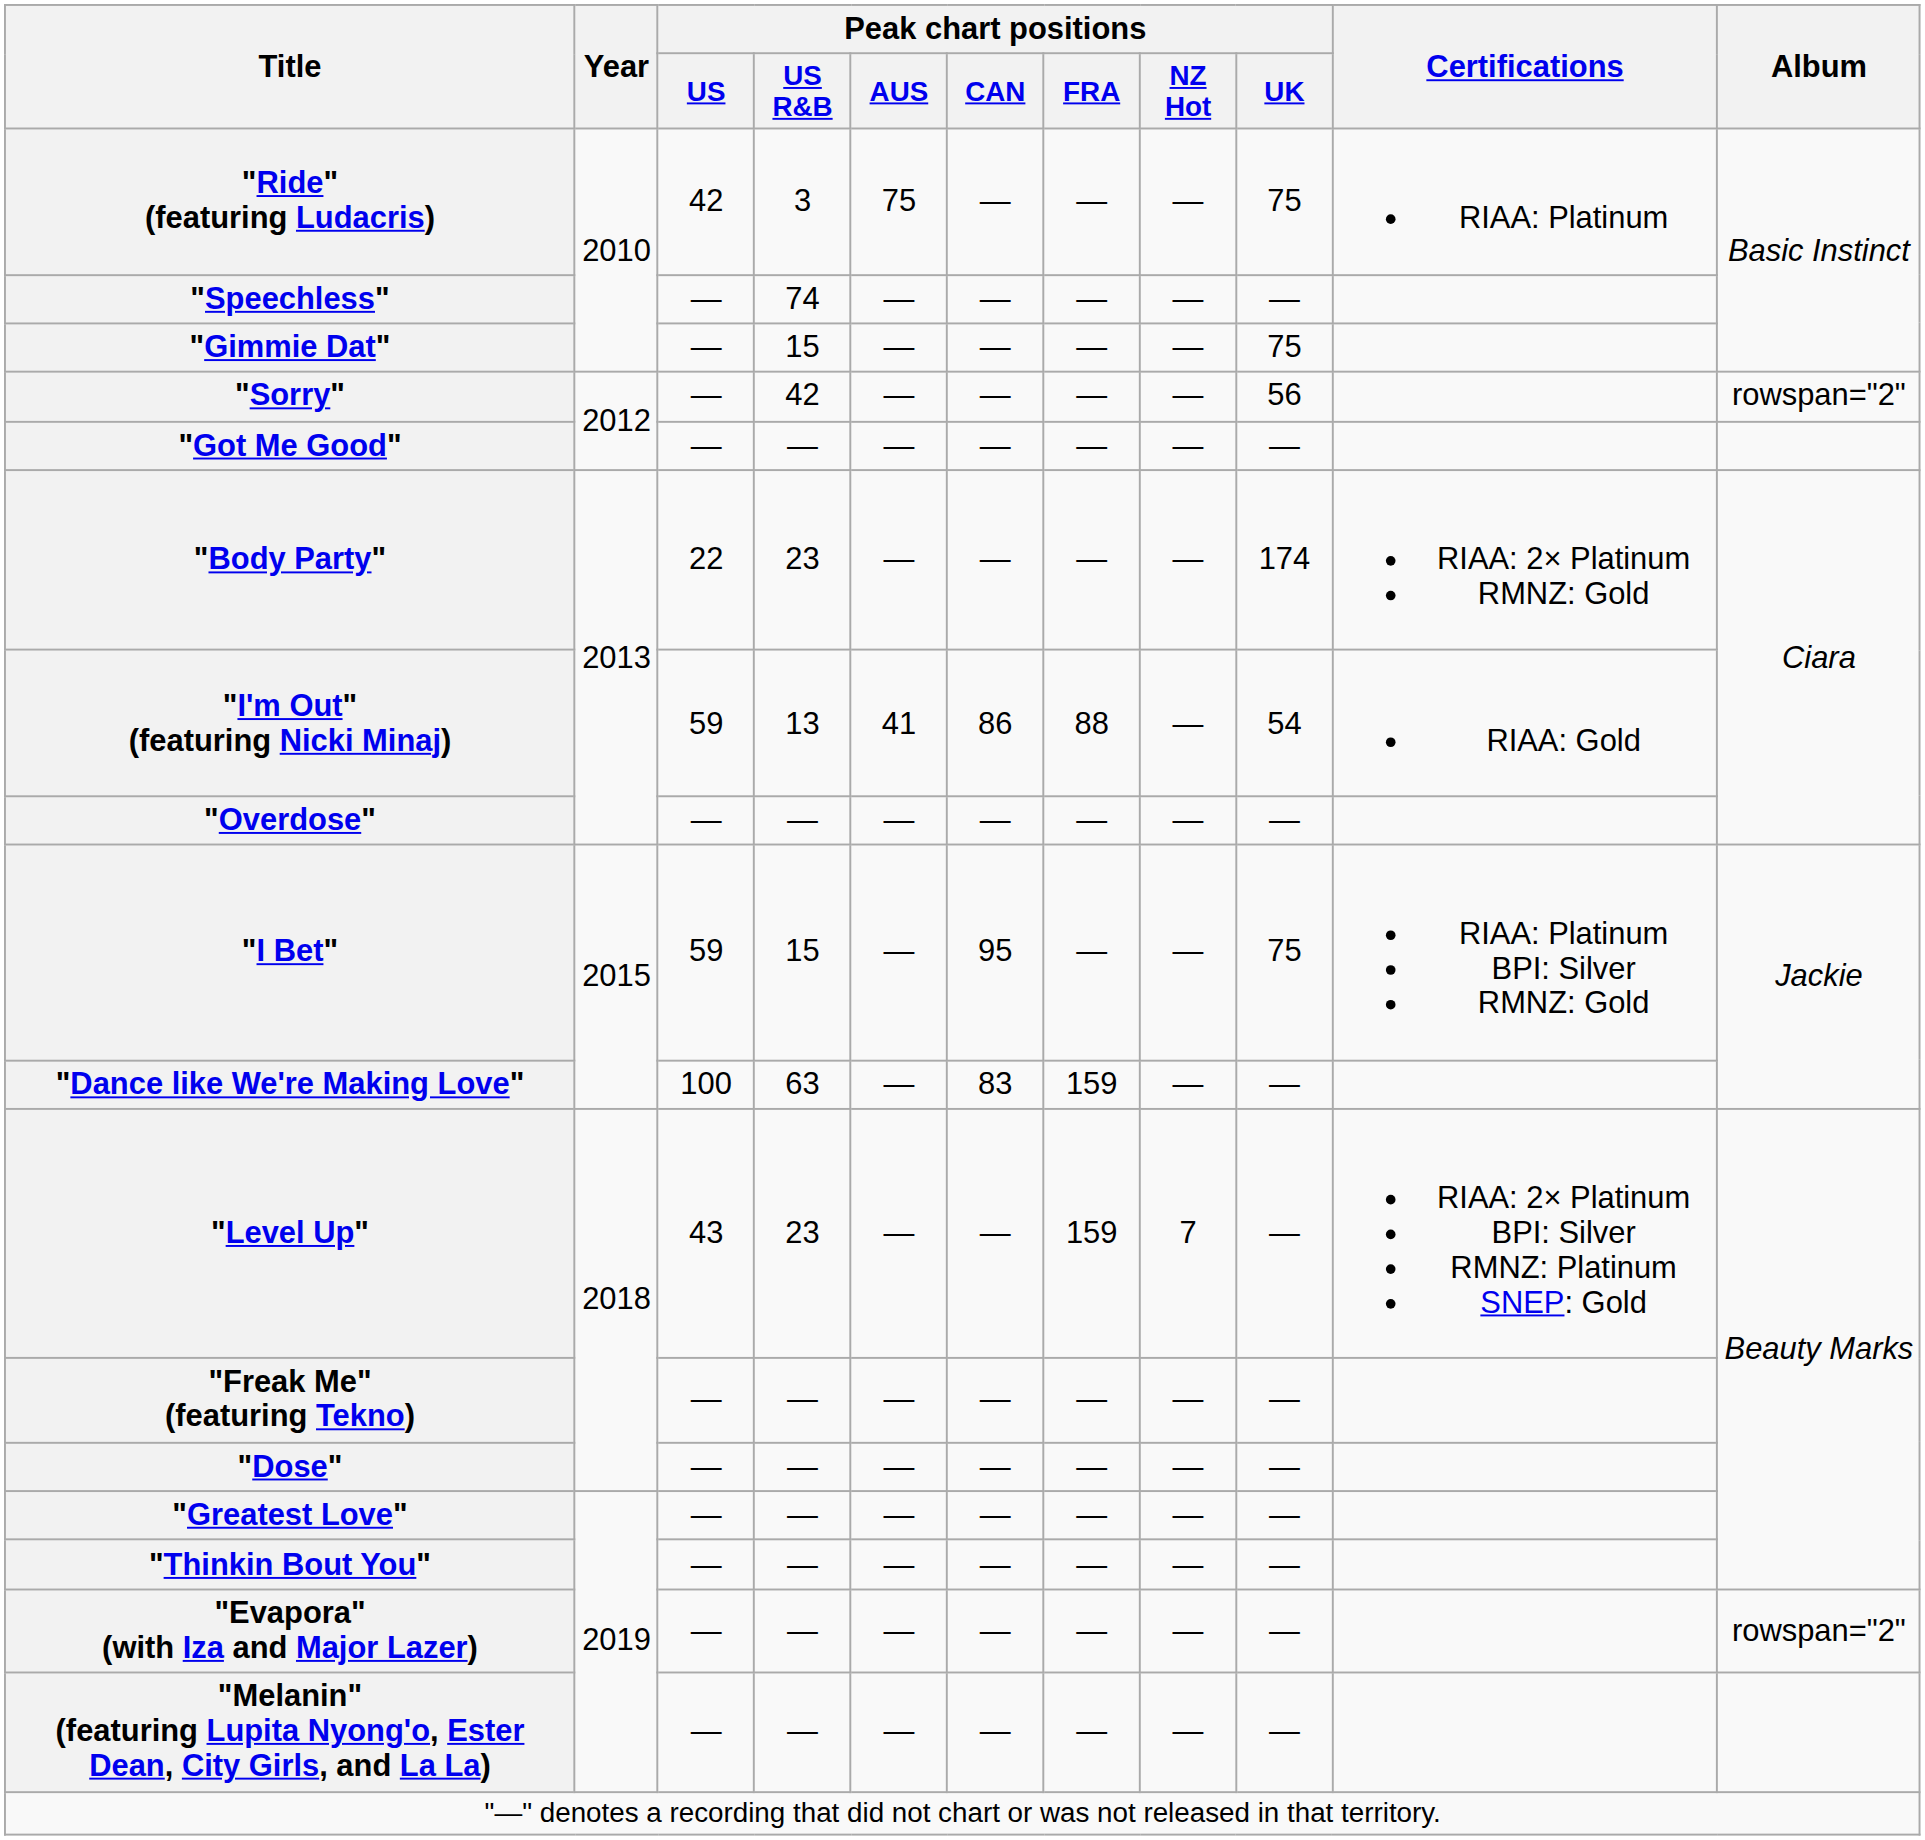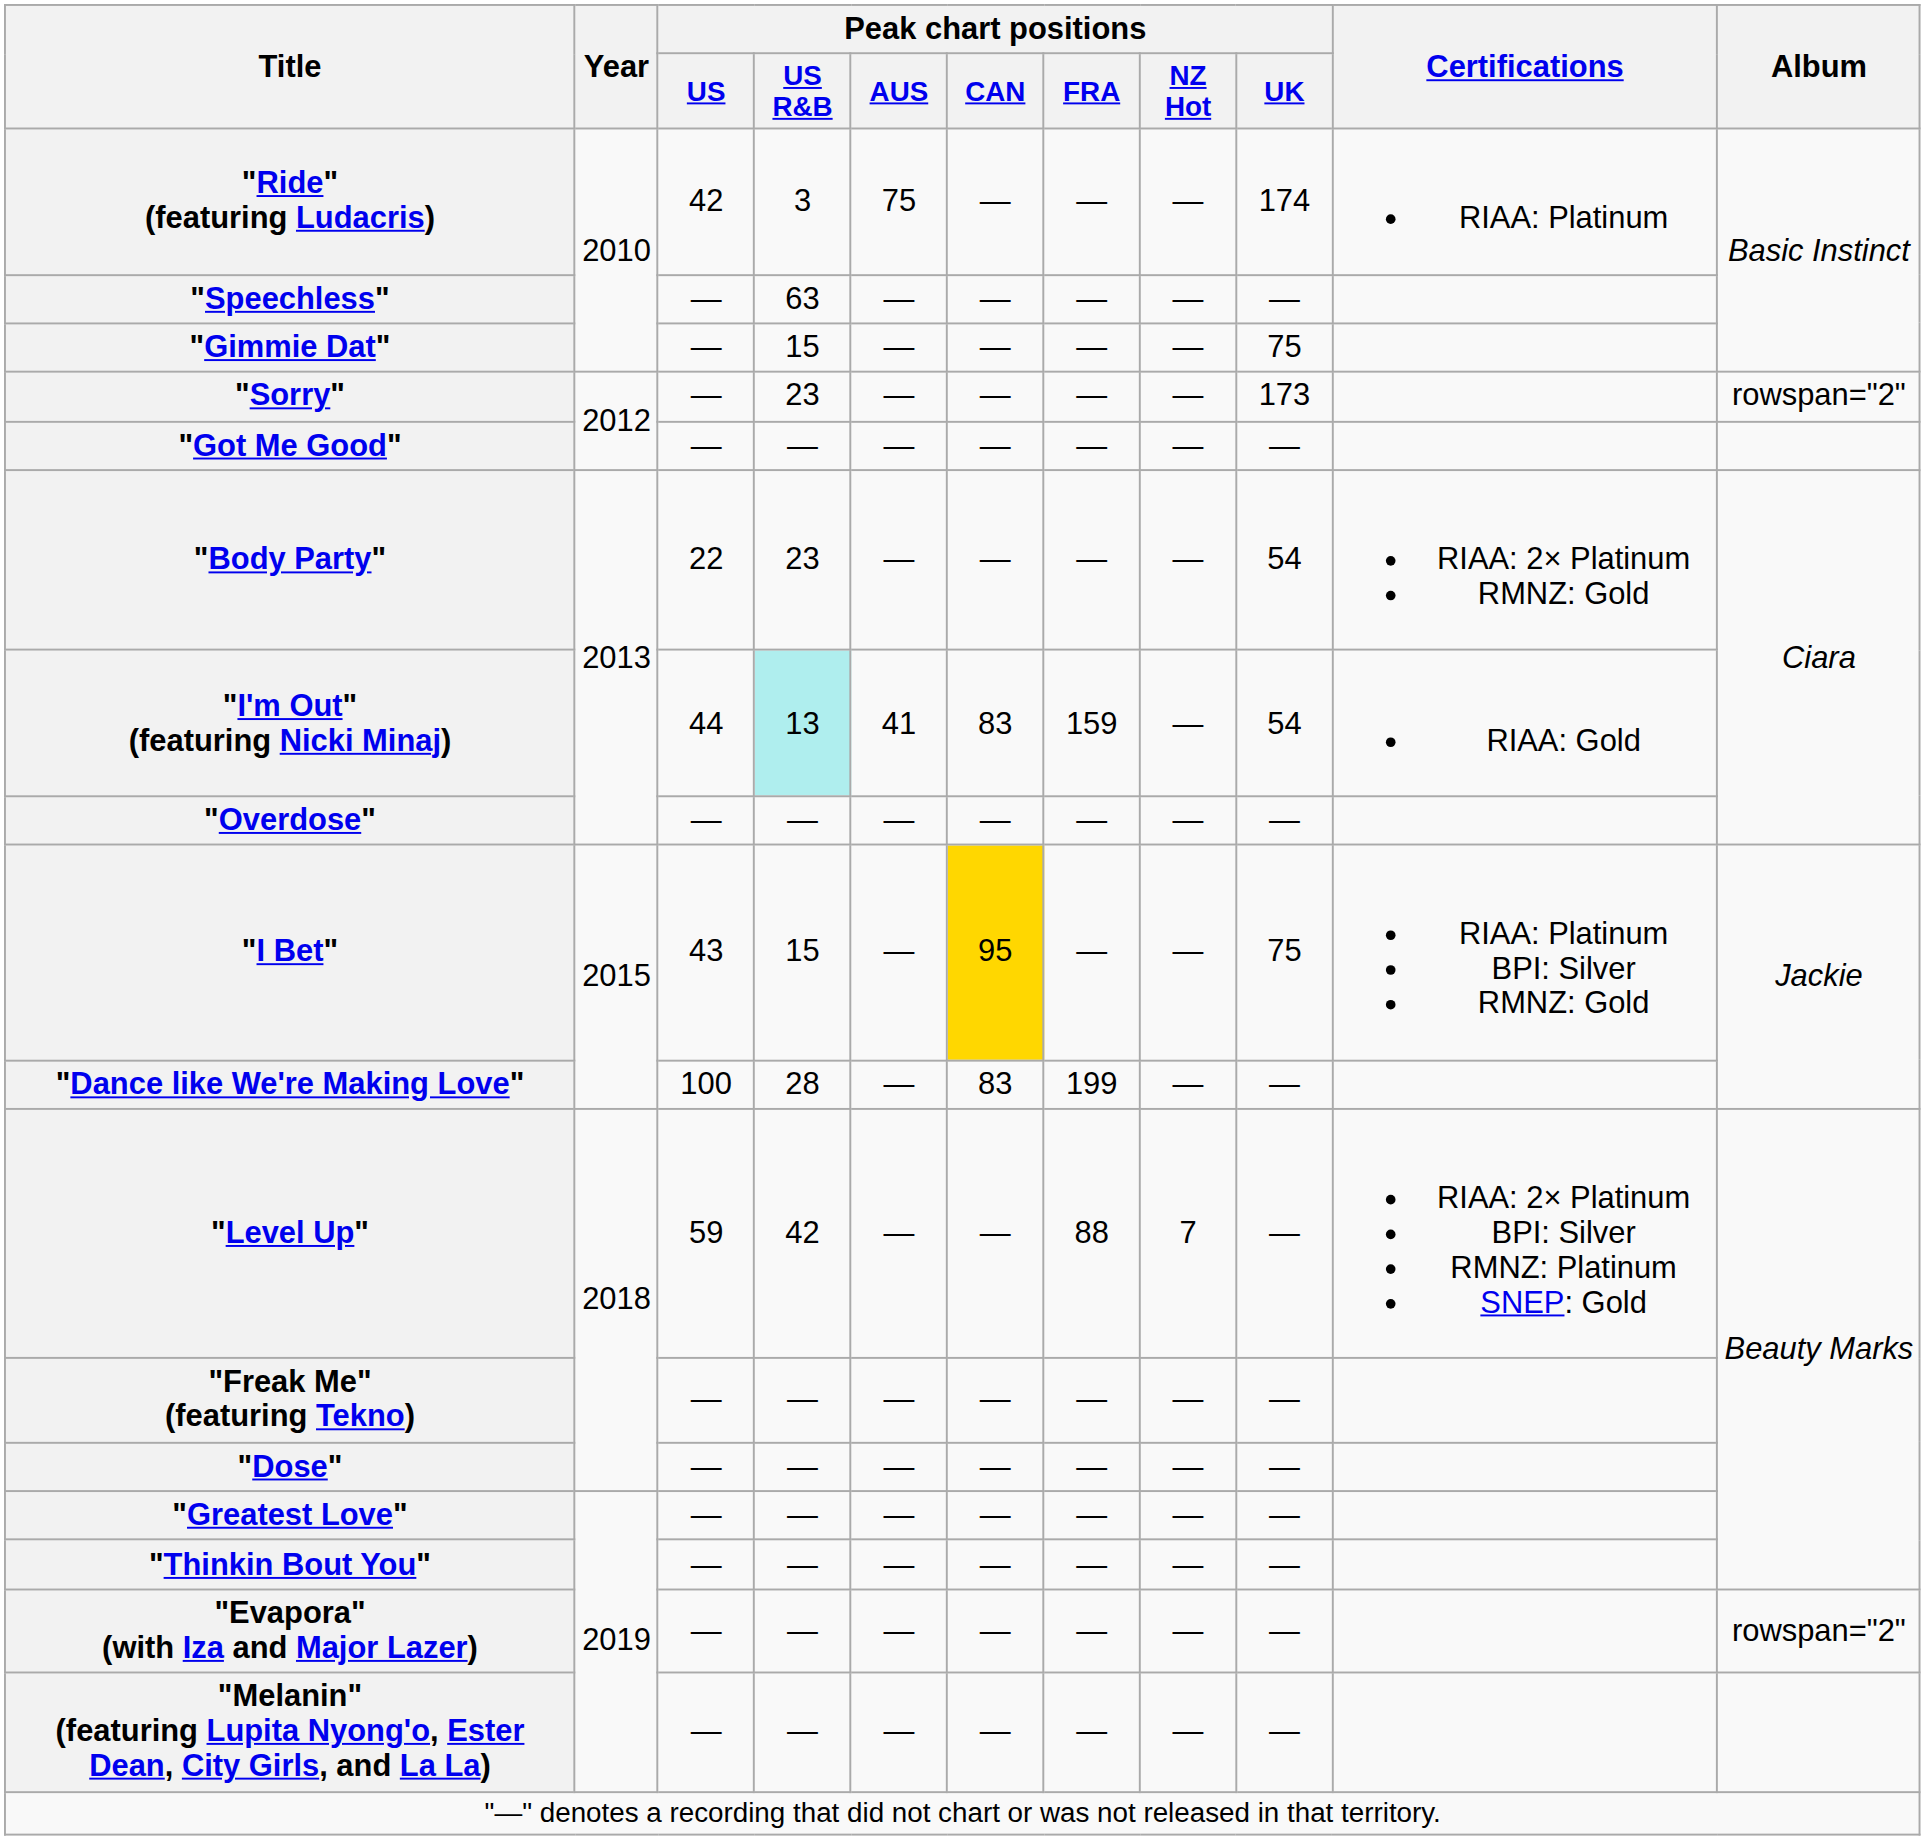(1284, 200) 75 -> (1284, 200) 174
(803, 298) 74 -> (803, 298) 63
(803, 396) 42 -> (803, 396) 23
(1284, 396) 56 -> (1284, 396) 173
(1284, 559) 174 -> (1284, 559) 54
(706, 722) 59 -> (706, 722) 44
(803, 722) no background -> (803, 722) paleturquoise background
(995, 722) 86 -> (995, 722) 83
(1092, 722) 88 -> (1092, 722) 159
(706, 951) 59 -> (706, 951) 43
(995, 951) no background -> (995, 951) gold background
(803, 1083) 63 -> (803, 1083) 28
(1092, 1083) 159 -> (1092, 1083) 199
(706, 1233) 43 -> (706, 1233) 59
(803, 1233) 23 -> (803, 1233) 42
(1092, 1233) 159 -> (1092, 1233) 88
